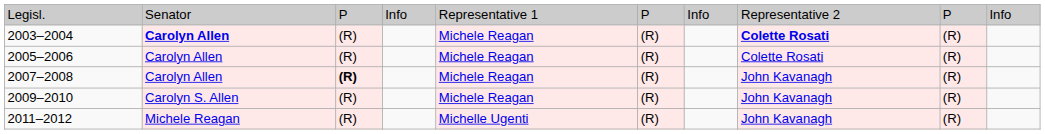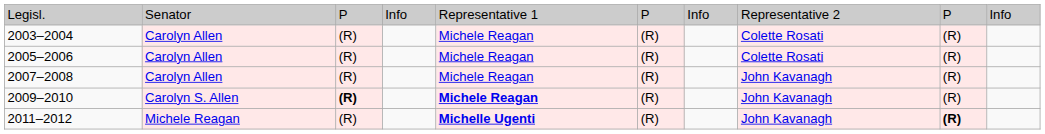(187, 35) bold -> (184, 35) normal
(785, 35) bold -> (782, 35) normal
(348, 77) bold -> (348, 77) normal
(348, 98) normal -> (348, 98) bold
(486, 98) normal -> (488, 98) bold
(484, 118) normal -> (487, 118) bold
(952, 118) normal -> (952, 118) bold
